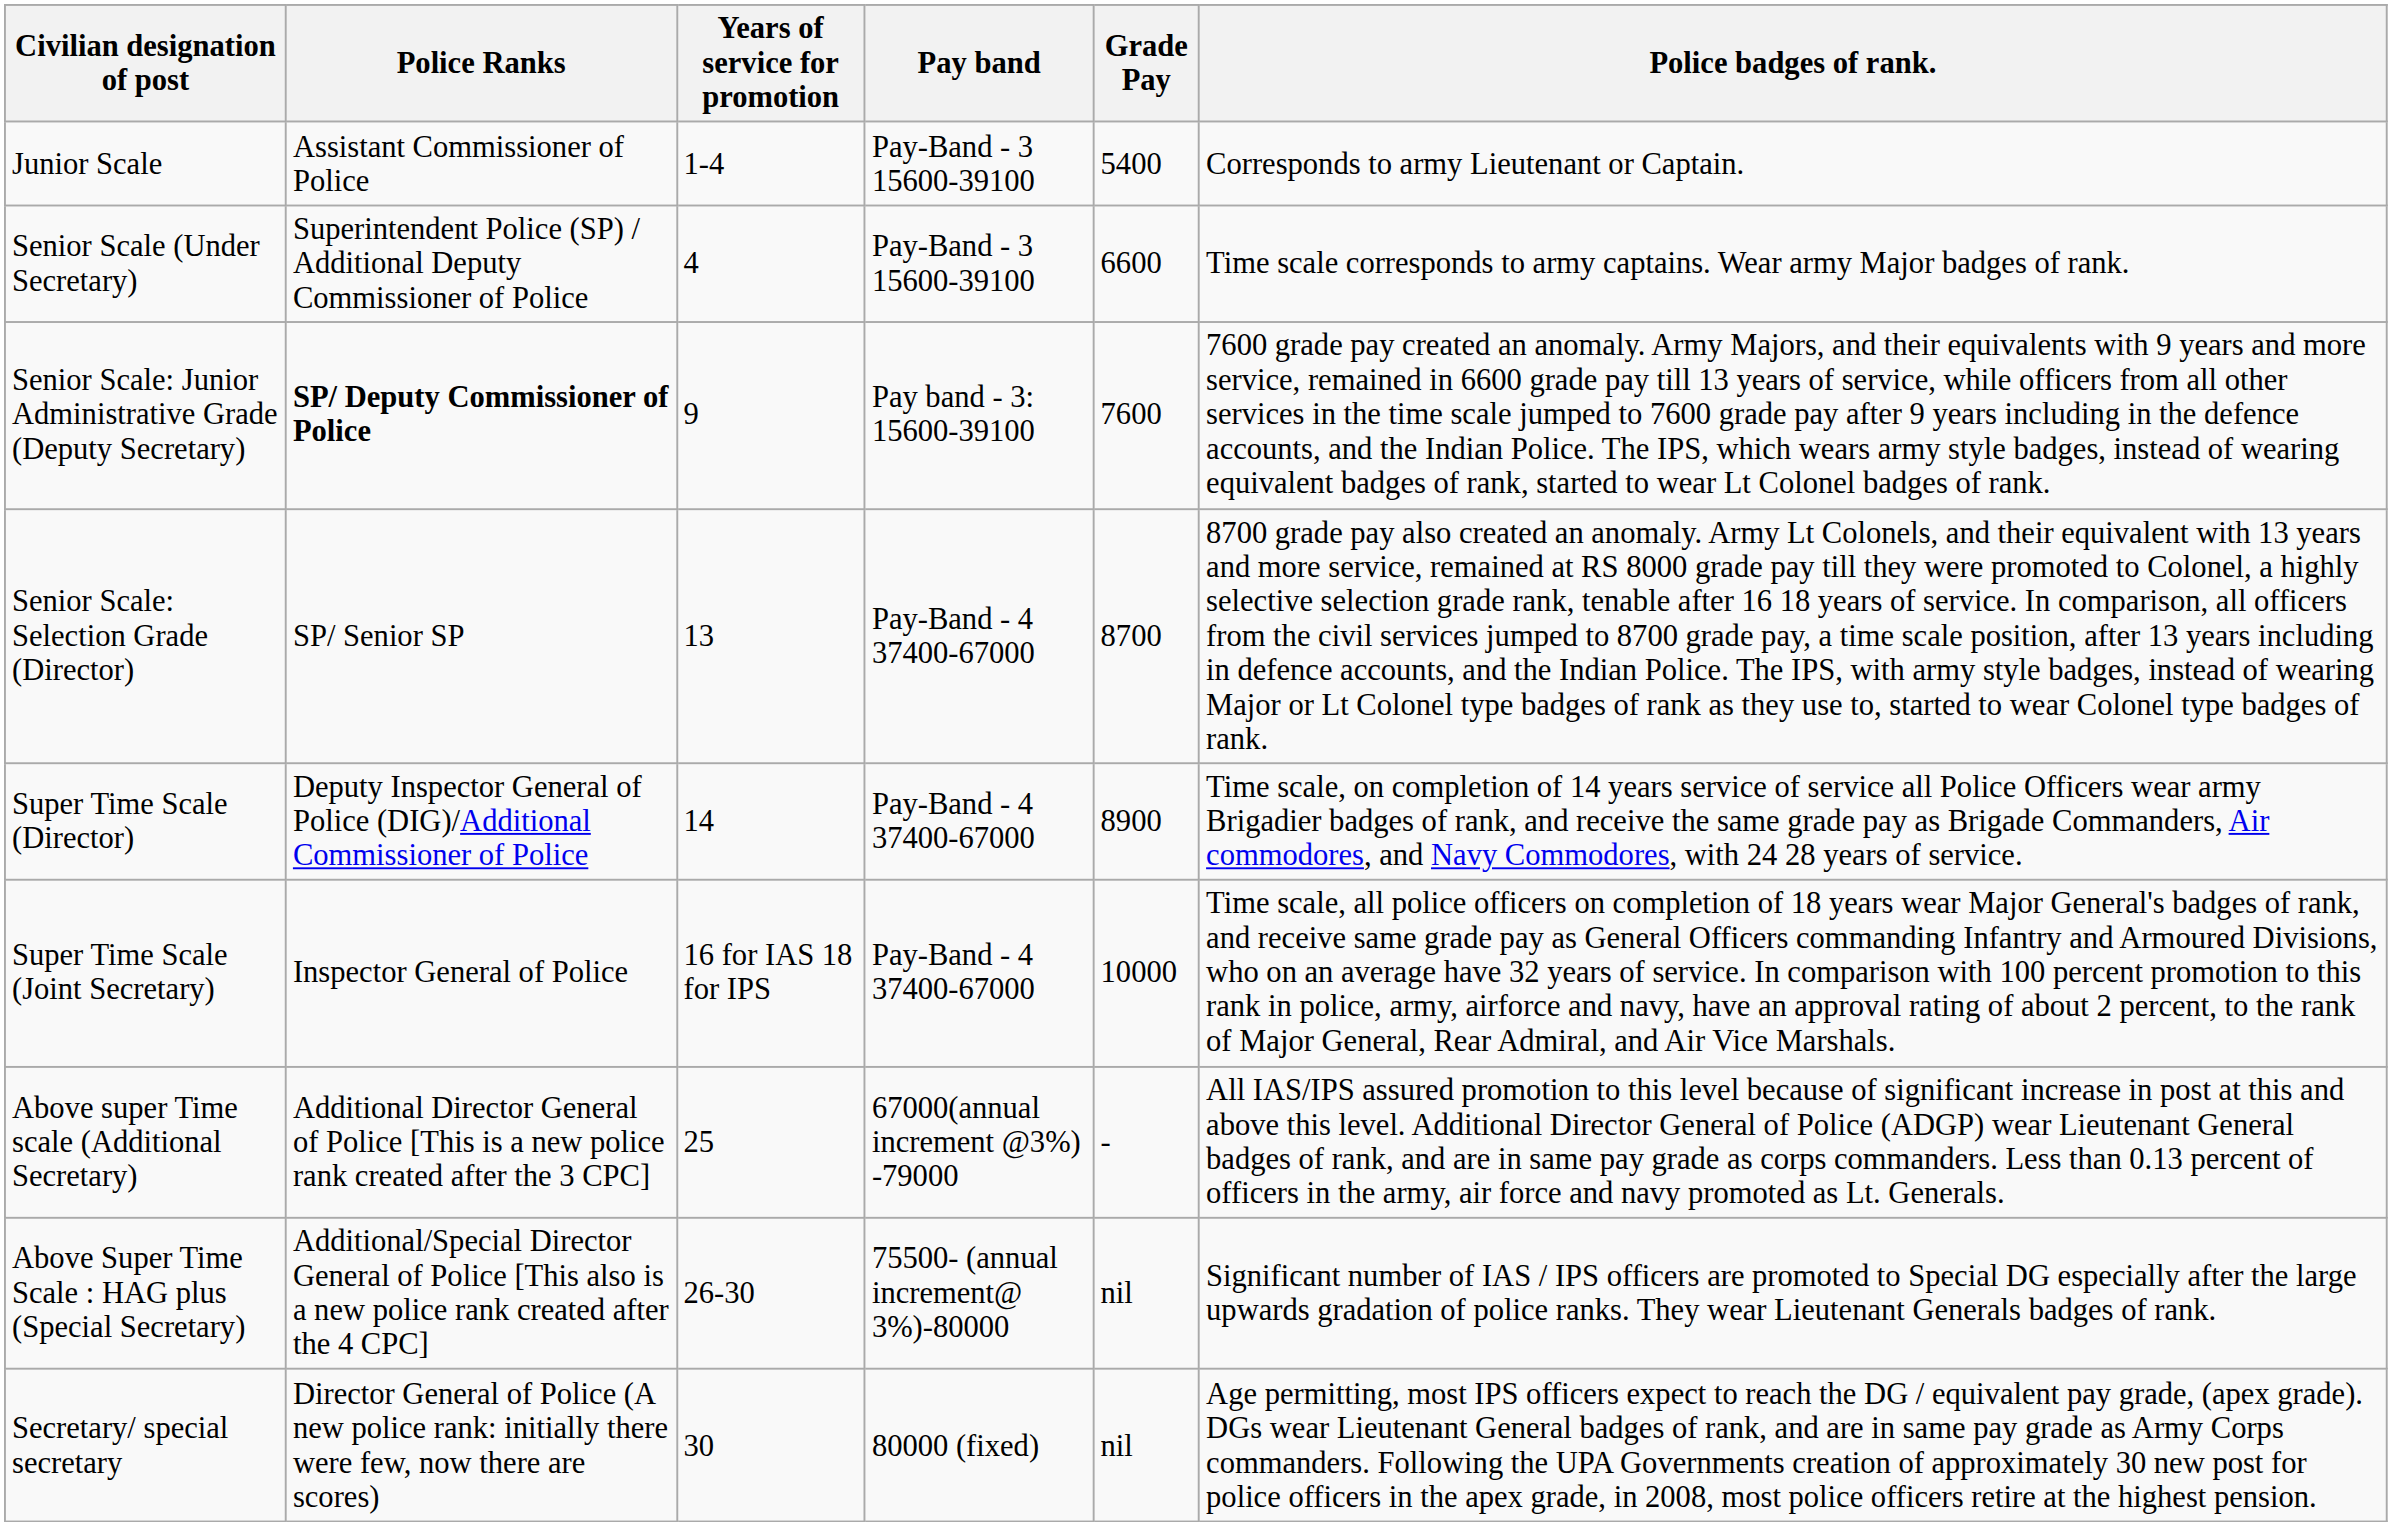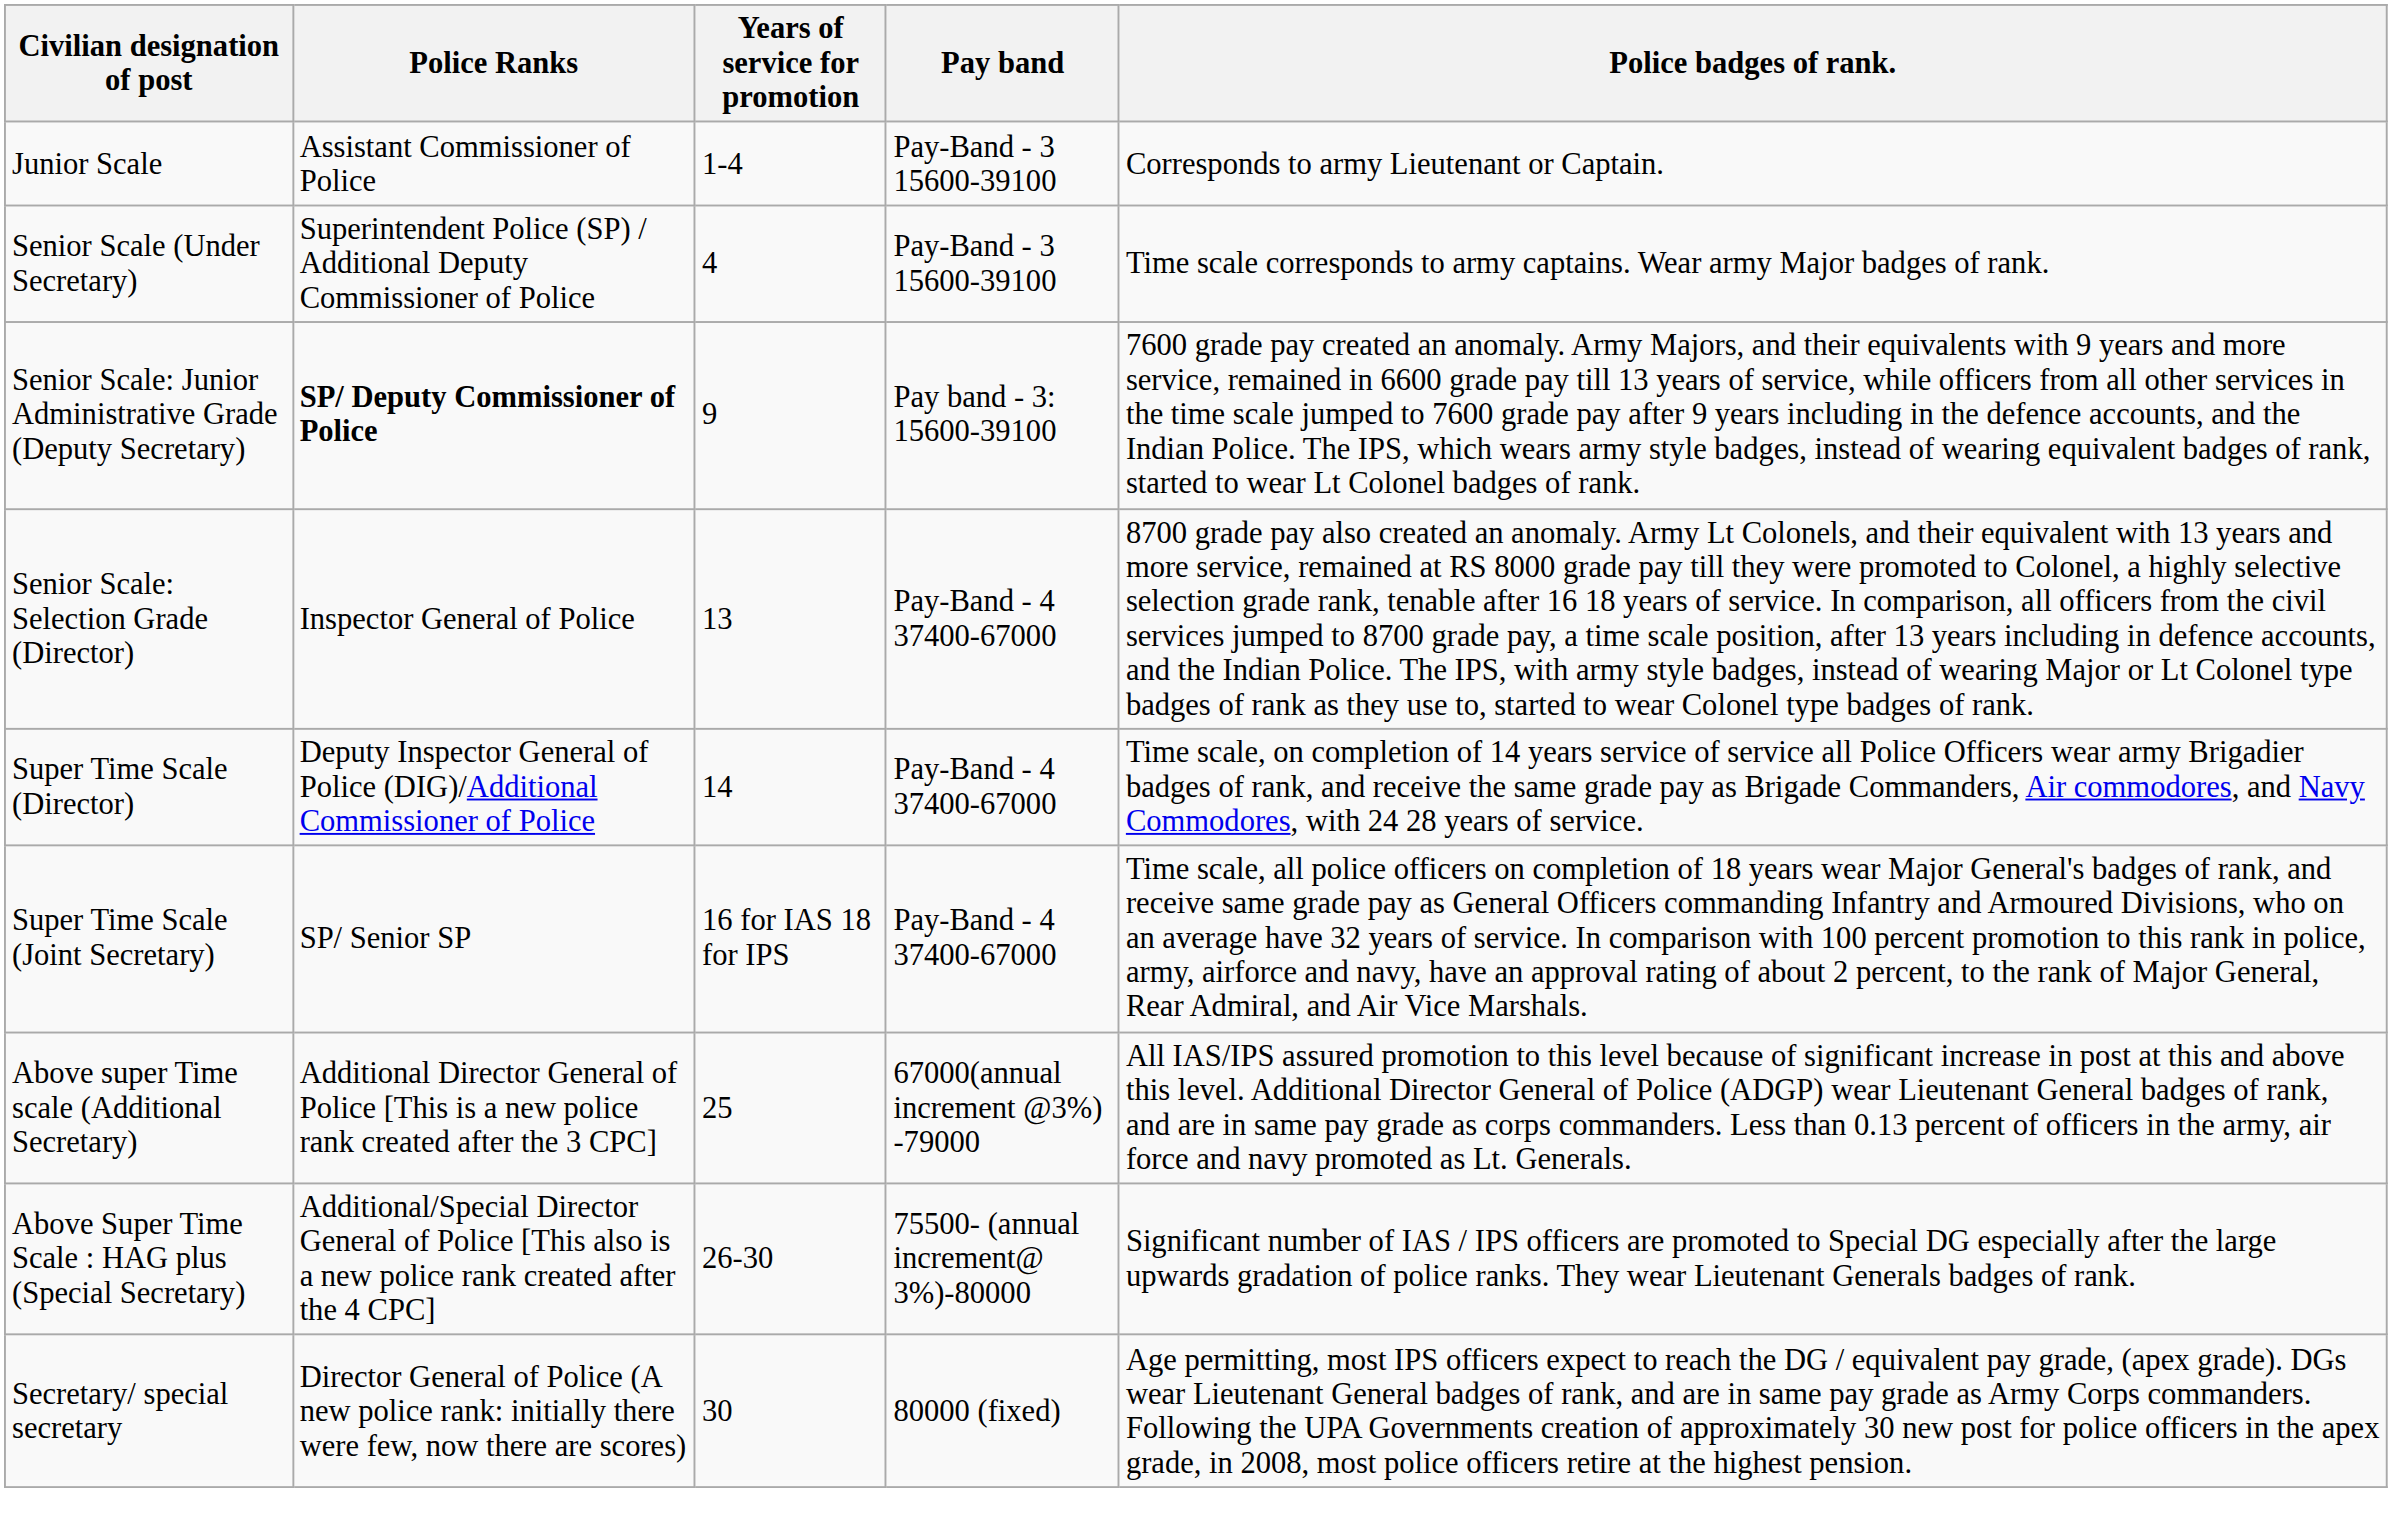- column: (1146, 63)
(379, 635) SP/ Senior SP -> (467, 617) Inspector General of Police
(461, 972) Inspector General of Police -> (385, 938) SP/ Senior SP
